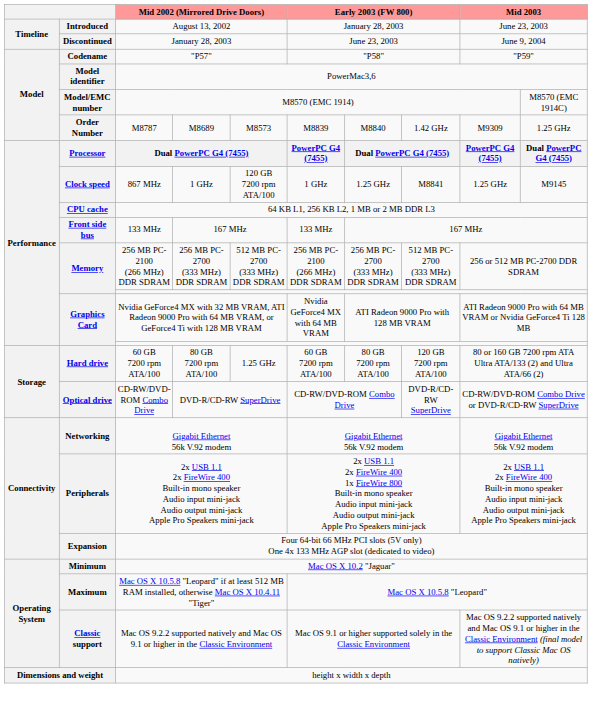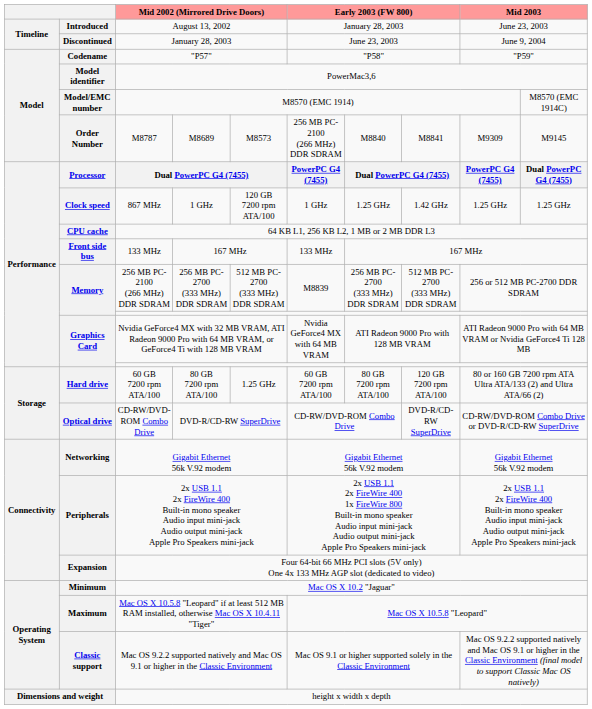(316, 127) M8839 -> (316, 138) 256 MB PC-2100 (266 MHz) DDR SDRAM
(431, 127) 1.42 GHz -> (431, 138) M8841
(554, 127) 1.25 GHz -> (554, 138) M9145
(431, 184) M8841 -> (431, 205) 1.42 GHz
(554, 184) M9145 -> (554, 205) 1.25 GHz
(316, 266) 256 MB PC-2100 (266 MHz) DDR SDRAM -> (316, 288) M8839
